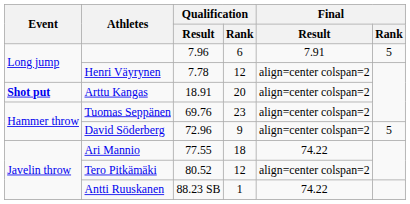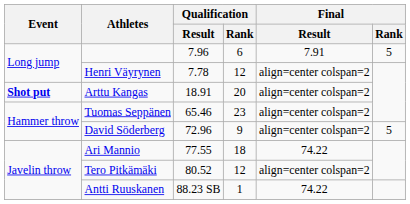(198, 112) 69.76 -> (198, 112) 65.46
